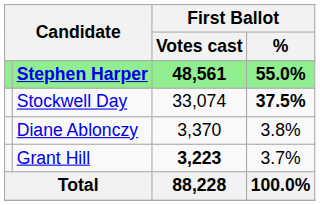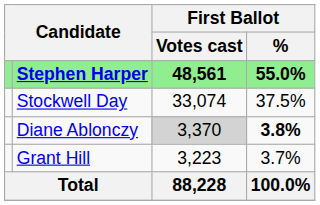(281, 102) bold -> (281, 102) normal
(199, 130) no background -> (199, 130) lightgrey background
(281, 130) normal -> (281, 130) bold
(199, 158) bold -> (199, 158) normal
